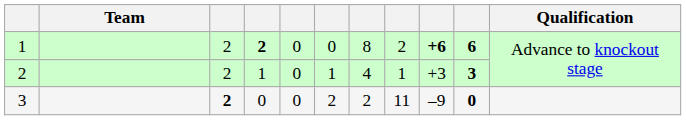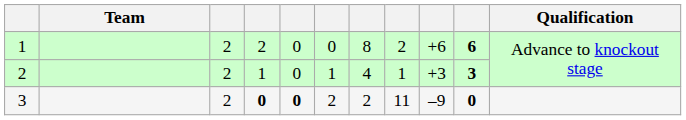(262, 45) bold -> (262, 45) normal
(437, 45) bold -> (437, 45) normal
(227, 100) bold -> (227, 100) normal
(262, 100) normal -> (262, 100) bold
(297, 100) normal -> (297, 100) bold
